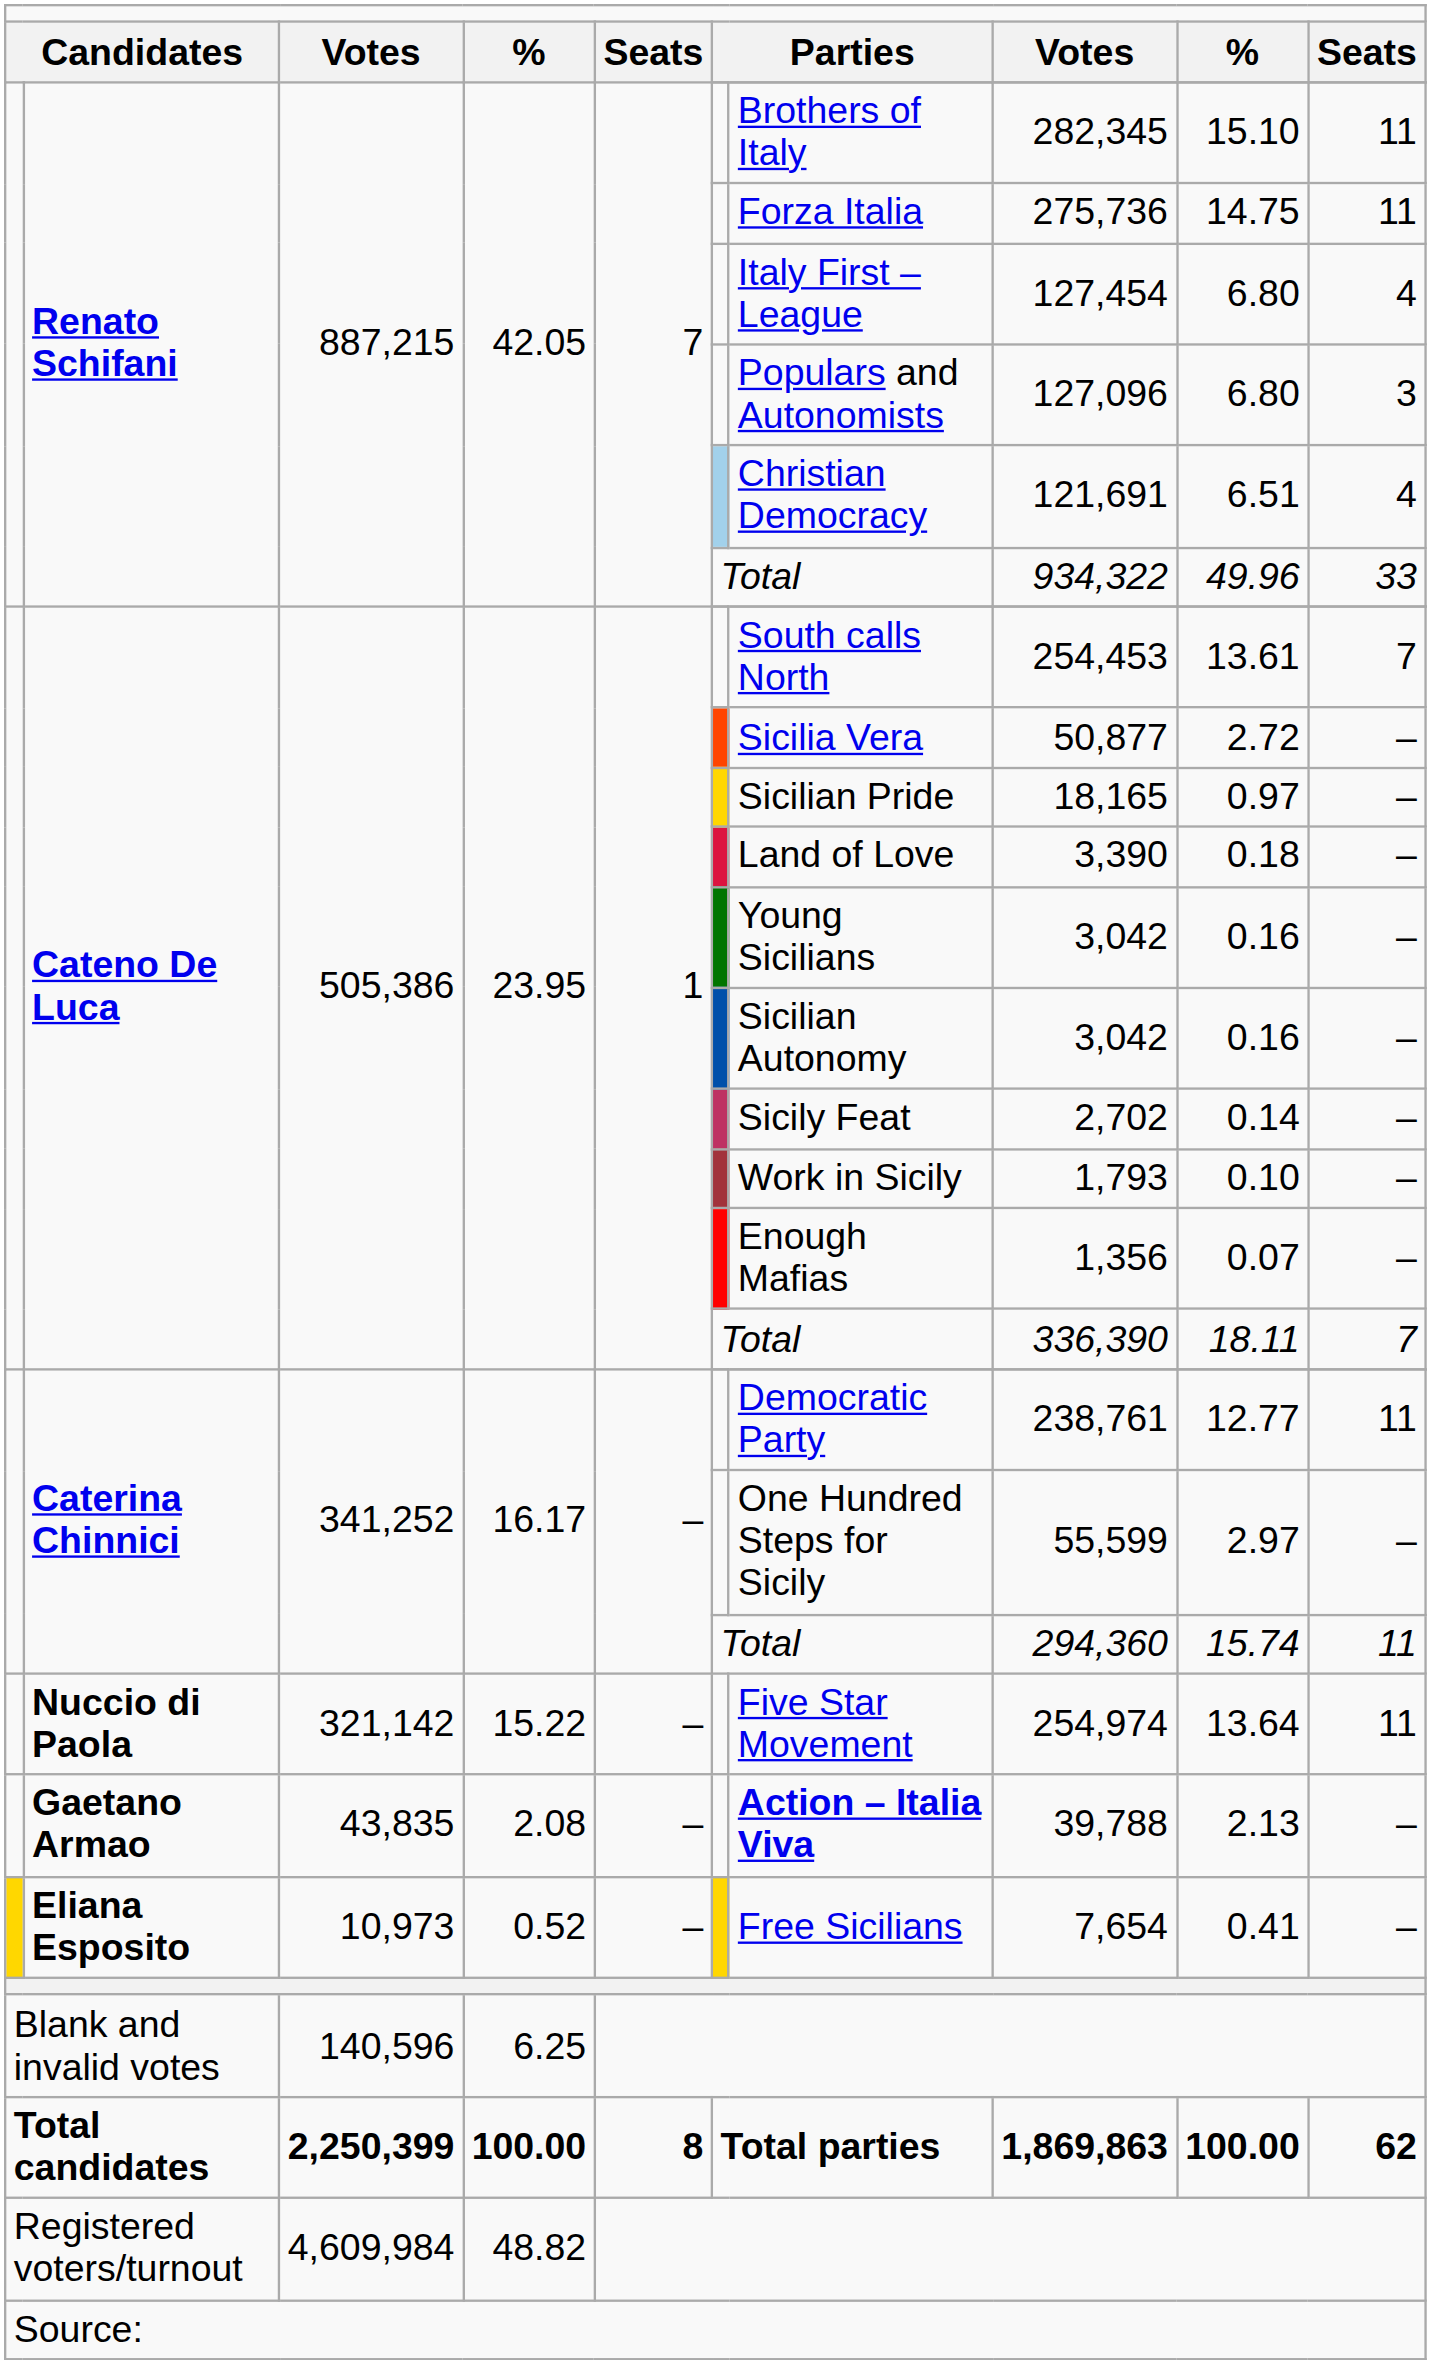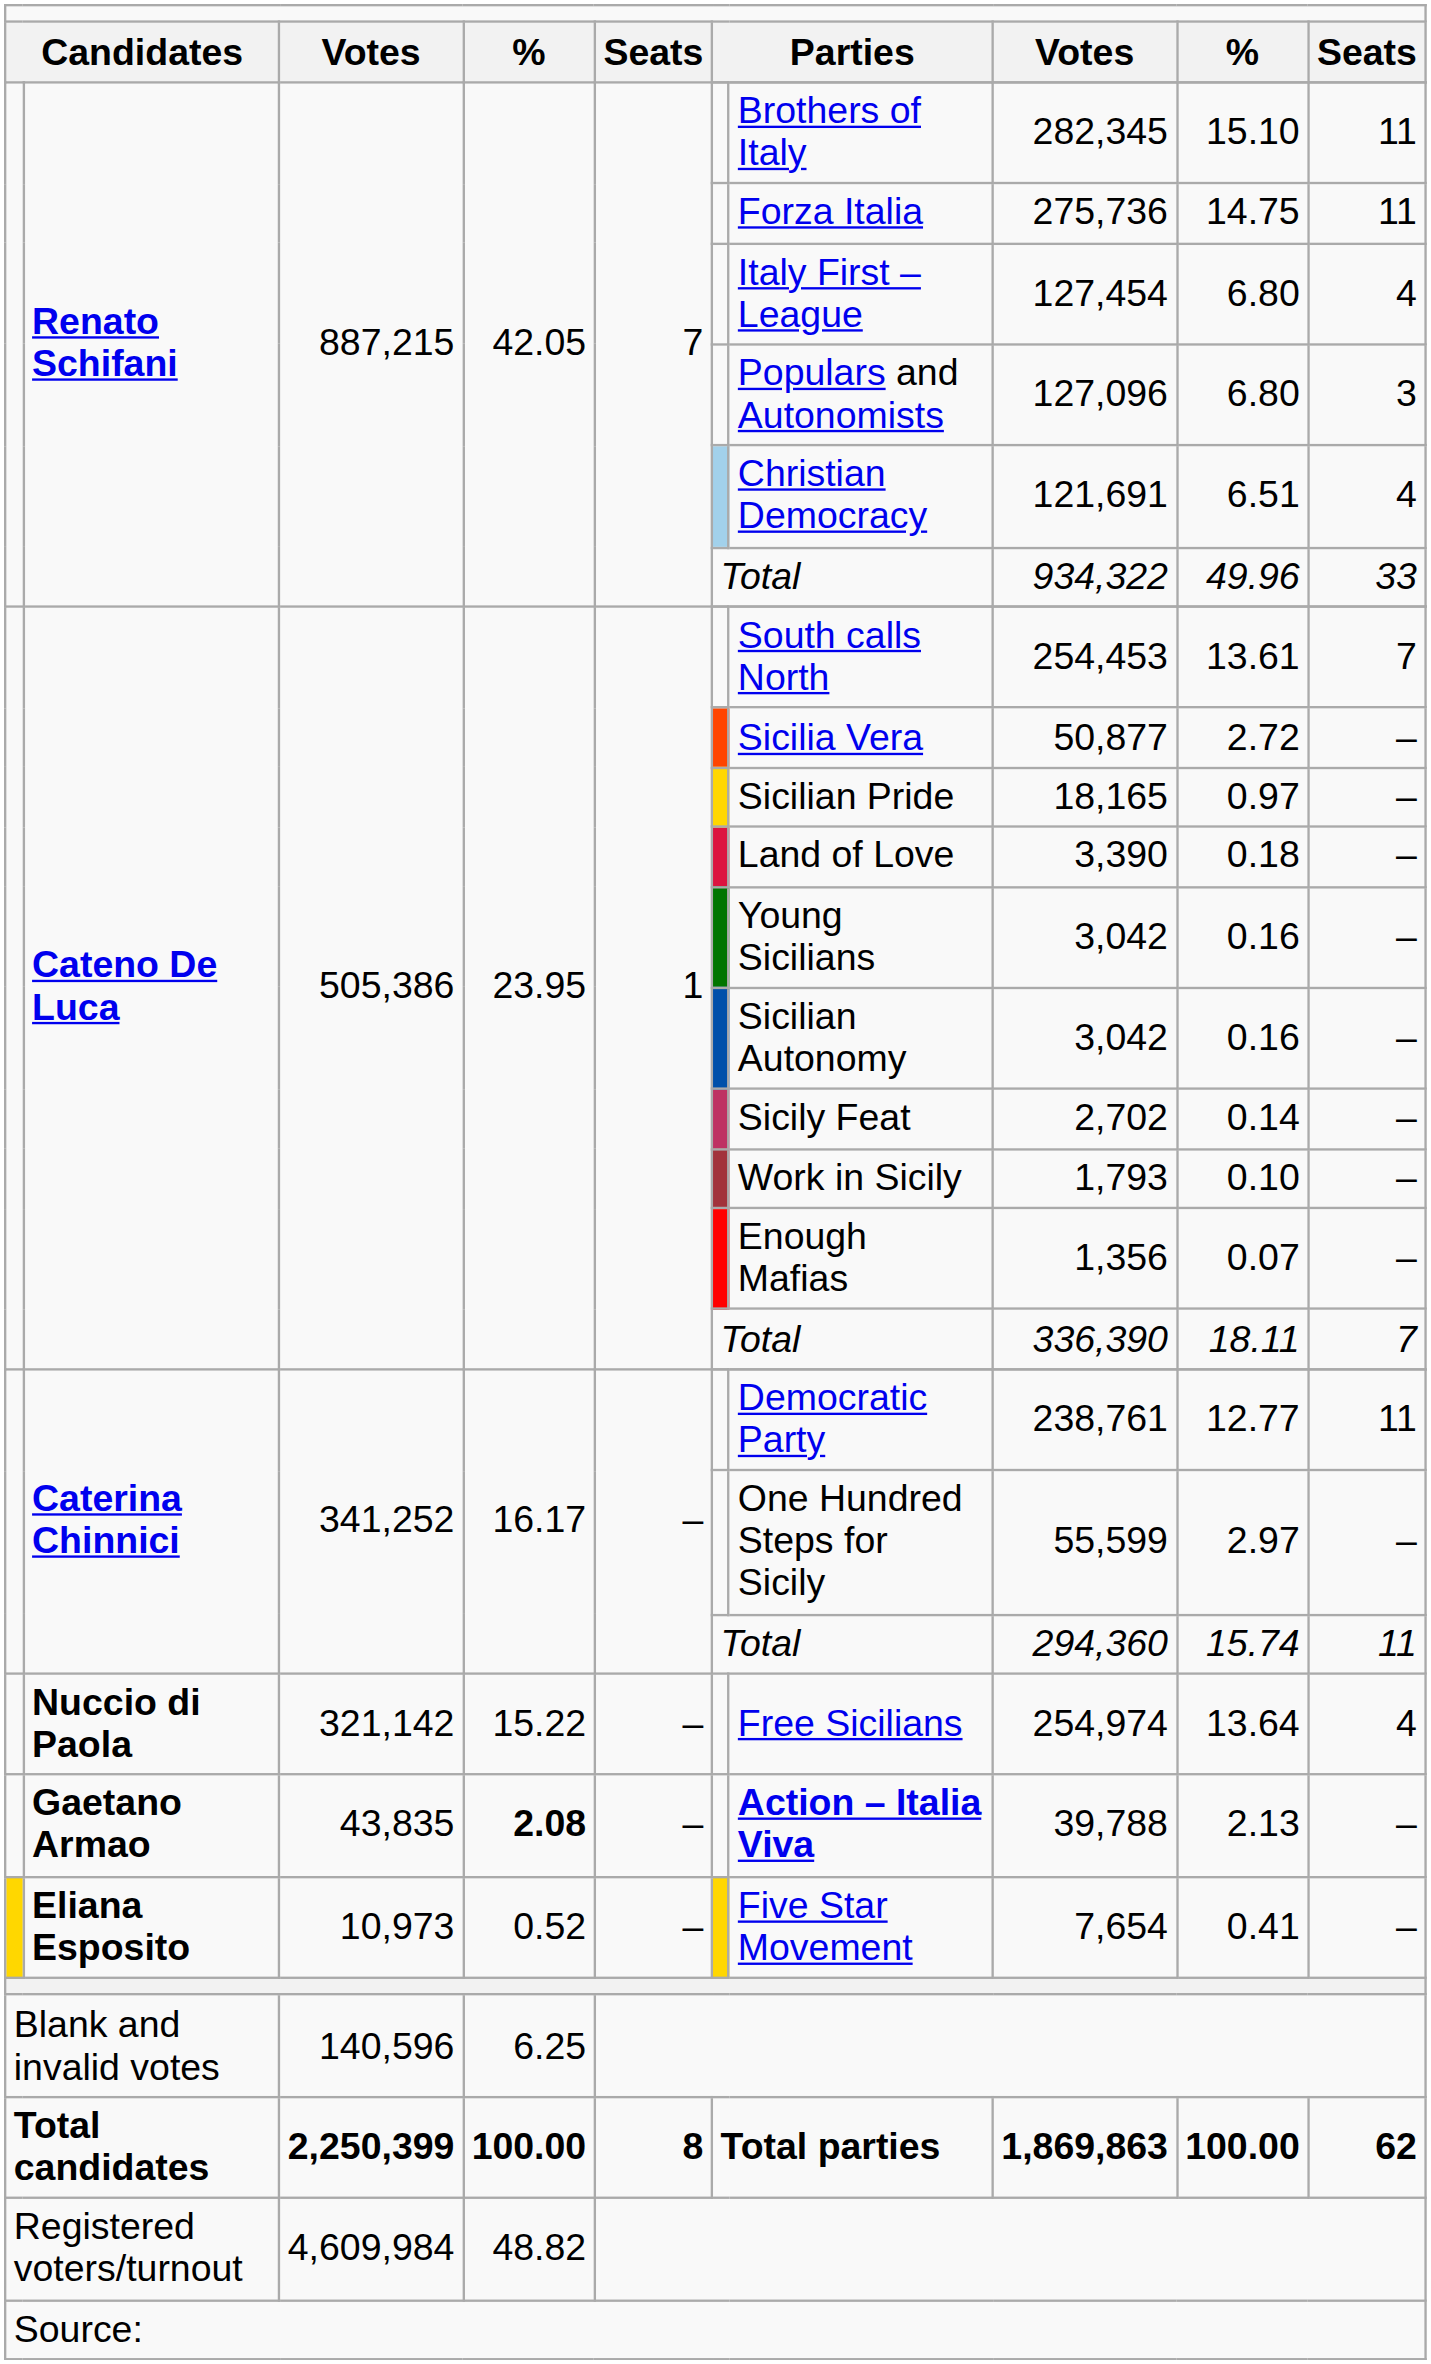(825, 1723) Five Star Movement -> (850, 1723) Free Sicilians
(1397, 1723) 11 -> (1407, 1723) 4
(550, 1824) normal -> (550, 1824) bold
(850, 1926) Free Sicilians -> (825, 1926) Five Star Movement
